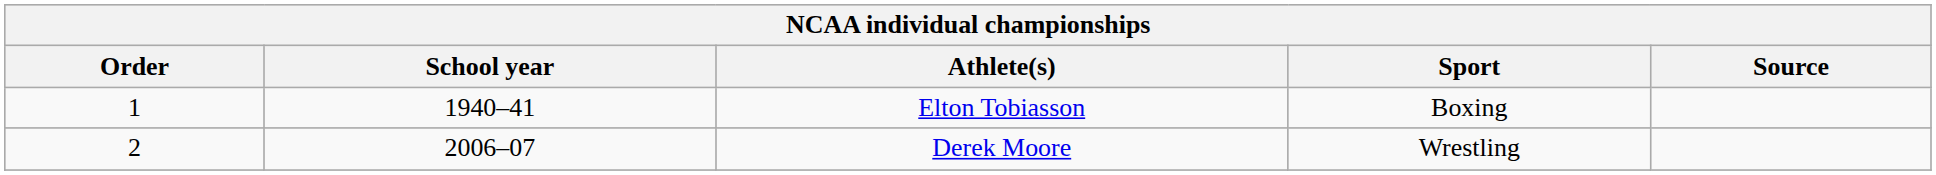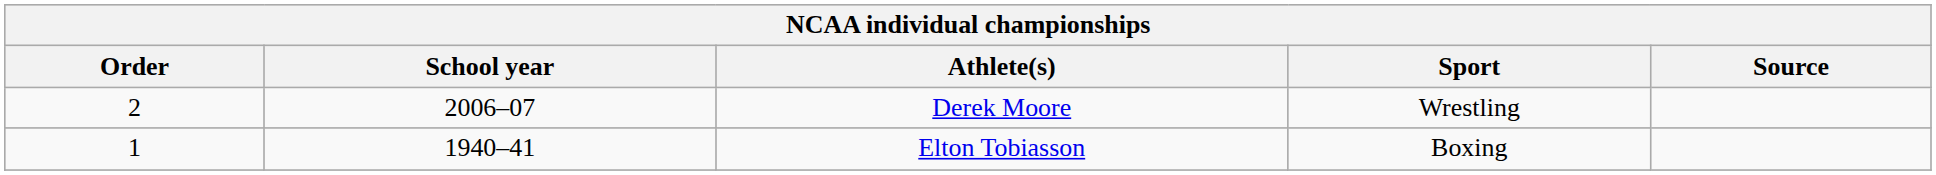rows swapped: (1002, 107) <-> (1002, 148)
